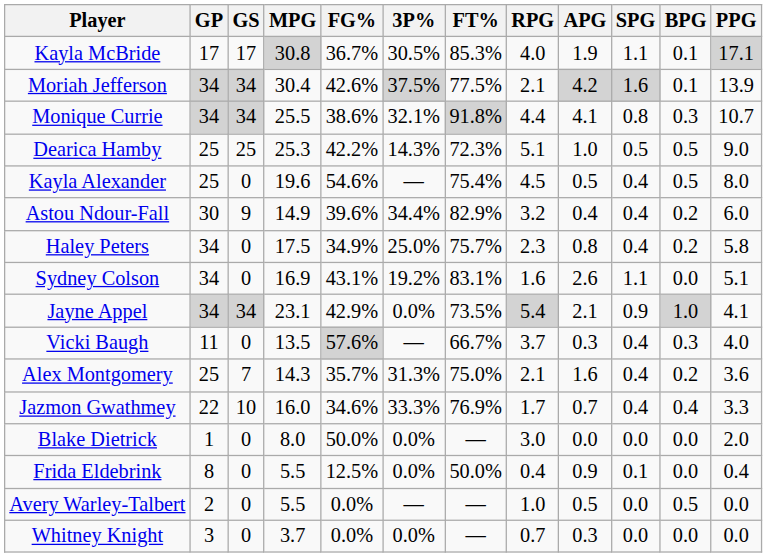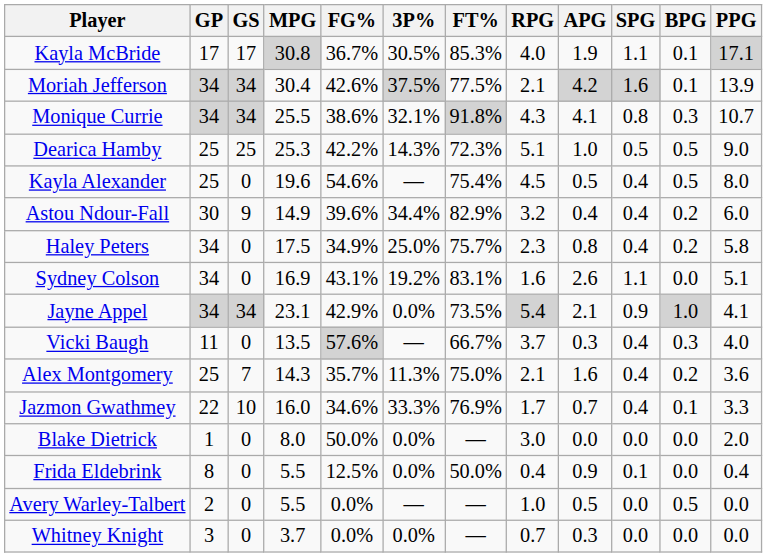(533, 117) 4.4 -> (533, 117) 4.3
(414, 375) 31.3% -> (414, 375) 11.3%
(686, 407) 0.4 -> (686, 407) 0.1
